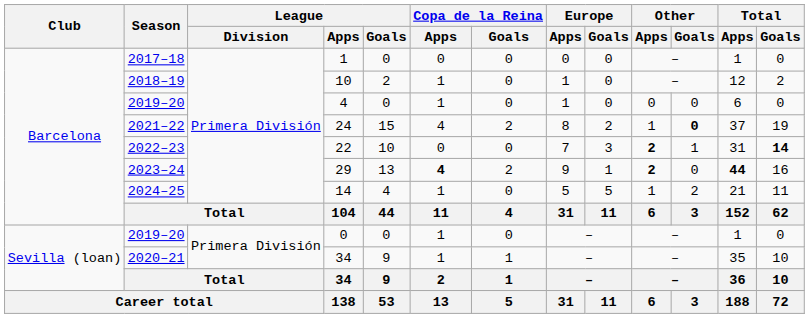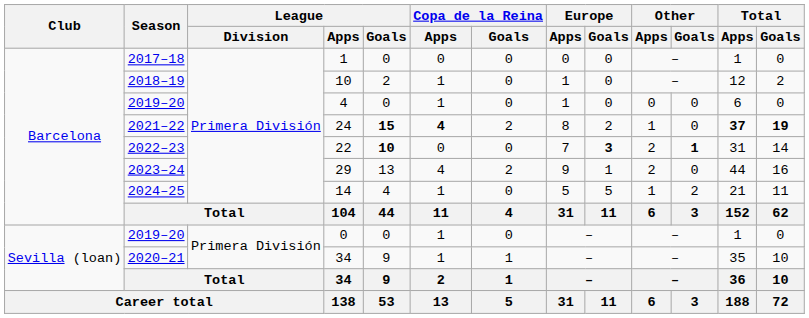(386, 126) normal -> (386, 126) bold
(441, 126) normal -> (441, 126) bold
(695, 126) bold -> (695, 126) normal
(737, 126) normal -> (737, 126) bold
(780, 126) normal -> (780, 126) bold
(386, 148) normal -> (386, 148) bold
(609, 148) normal -> (609, 148) bold
(652, 148) bold -> (652, 148) normal
(695, 148) normal -> (695, 148) bold
(780, 148) bold -> (780, 148) normal
(441, 170) bold -> (441, 170) normal
(652, 170) bold -> (652, 170) normal
(737, 170) bold -> (737, 170) normal
